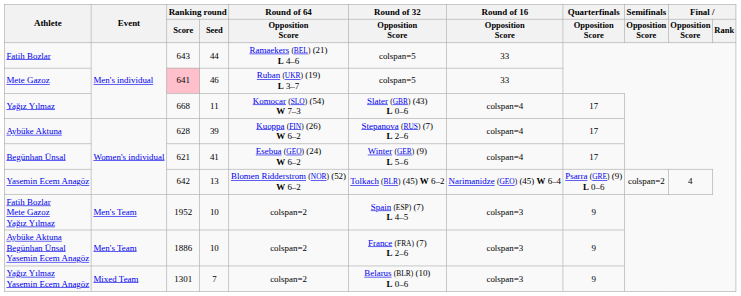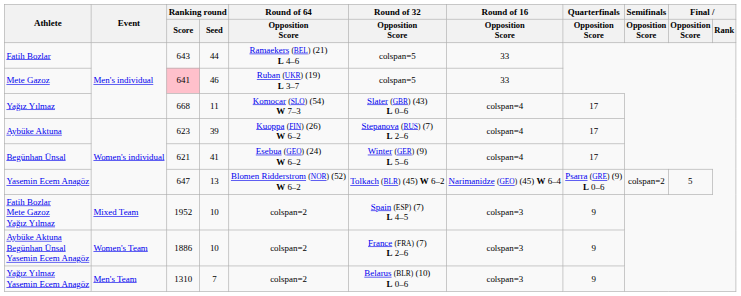(183, 131) 628 -> (183, 131) 623
(183, 182) 642 -> (183, 182) 647
(690, 182) 4 -> (690, 182) 5
(115, 212) Men's Team -> (116, 212) Mixed Team
(115, 248) Men's Team -> (121, 248) Women's Team
(116, 279) Mixed Team -> (115, 279) Men's Team
(183, 279) 1301 -> (183, 279) 1310
